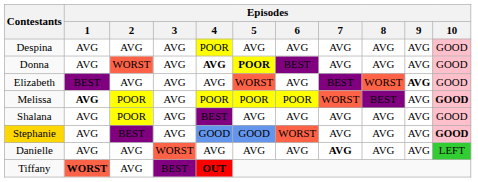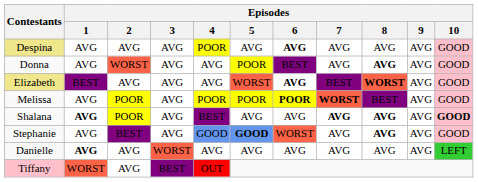(34, 47) no background -> (34, 47) khaki background
(297, 47) normal -> (295, 47) bold
(214, 64) bold -> (212, 64) normal
(254, 64) bold -> (252, 64) normal
(383, 64) normal -> (385, 64) bold
(34, 82) no background -> (34, 82) khaki background
(297, 82) normal -> (295, 82) bold
(383, 82) normal -> (385, 82) bold
(419, 82) bold -> (421, 82) normal
(87, 99) bold -> (86, 99) normal
(297, 99) normal -> (295, 99) bold
(340, 99) normal -> (339, 99) bold
(452, 99) bold -> (454, 99) normal
(87, 116) normal -> (86, 116) bold
(340, 116) normal -> (339, 116) bold
(383, 116) normal -> (385, 116) bold
(452, 116) normal -> (454, 116) bold
(34, 133) gold background -> (34, 133) no background
(254, 133) normal -> (252, 133) bold
(383, 133) normal -> (385, 133) bold
(452, 133) bold -> (454, 133) normal
(87, 151) normal -> (86, 151) bold
(340, 151) bold -> (339, 151) normal
(34, 168) no background -> (34, 168) pink background
(87, 168) bold -> (86, 168) normal
(214, 168) bold -> (212, 168) normal
